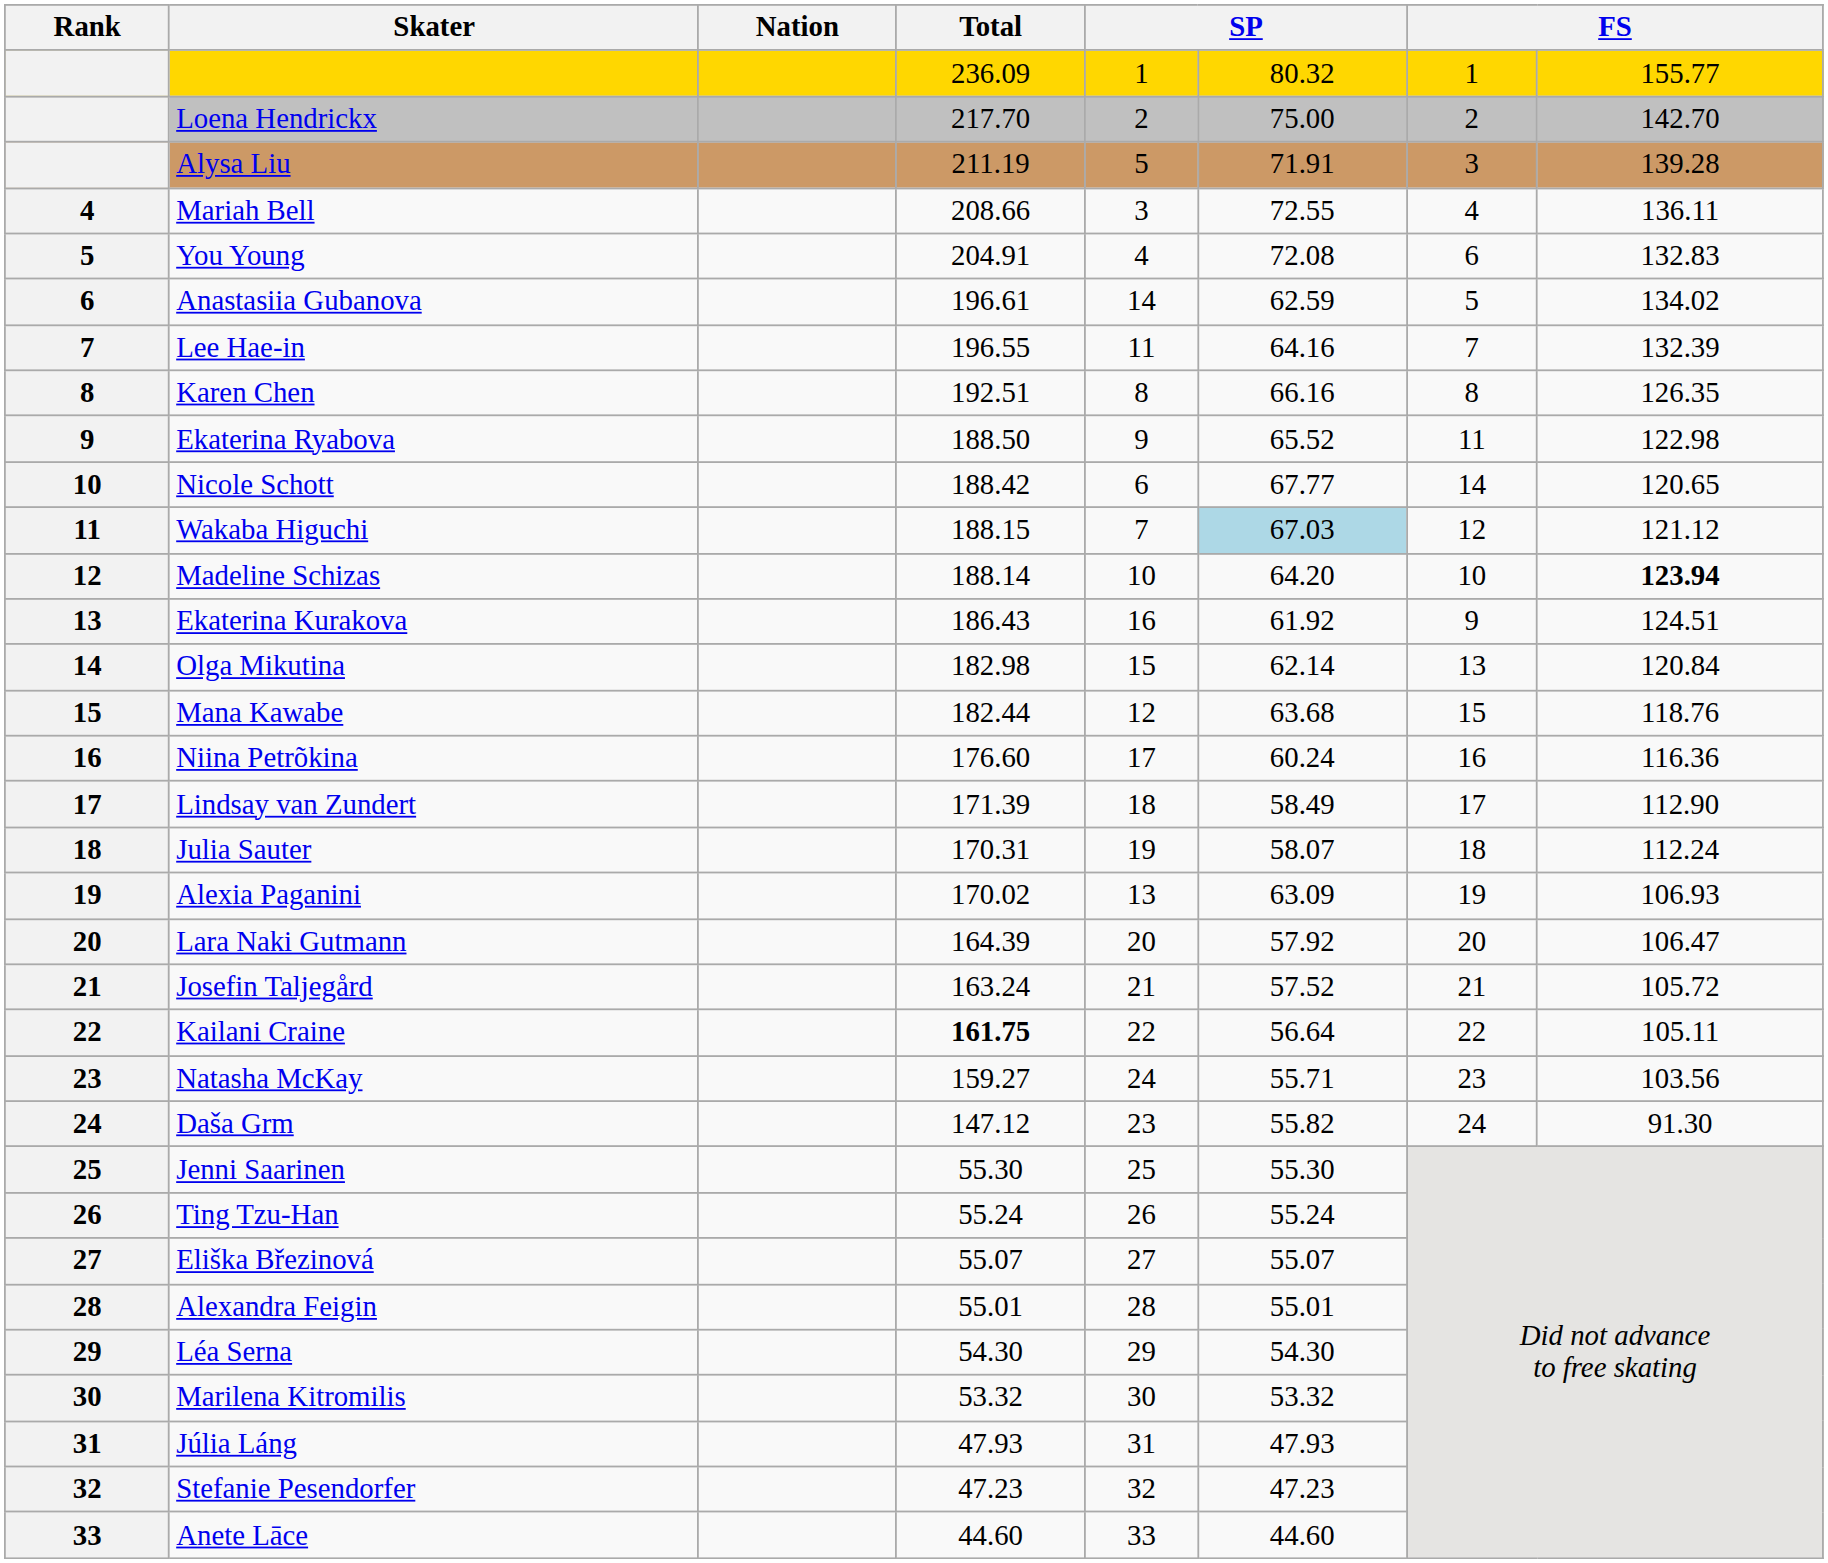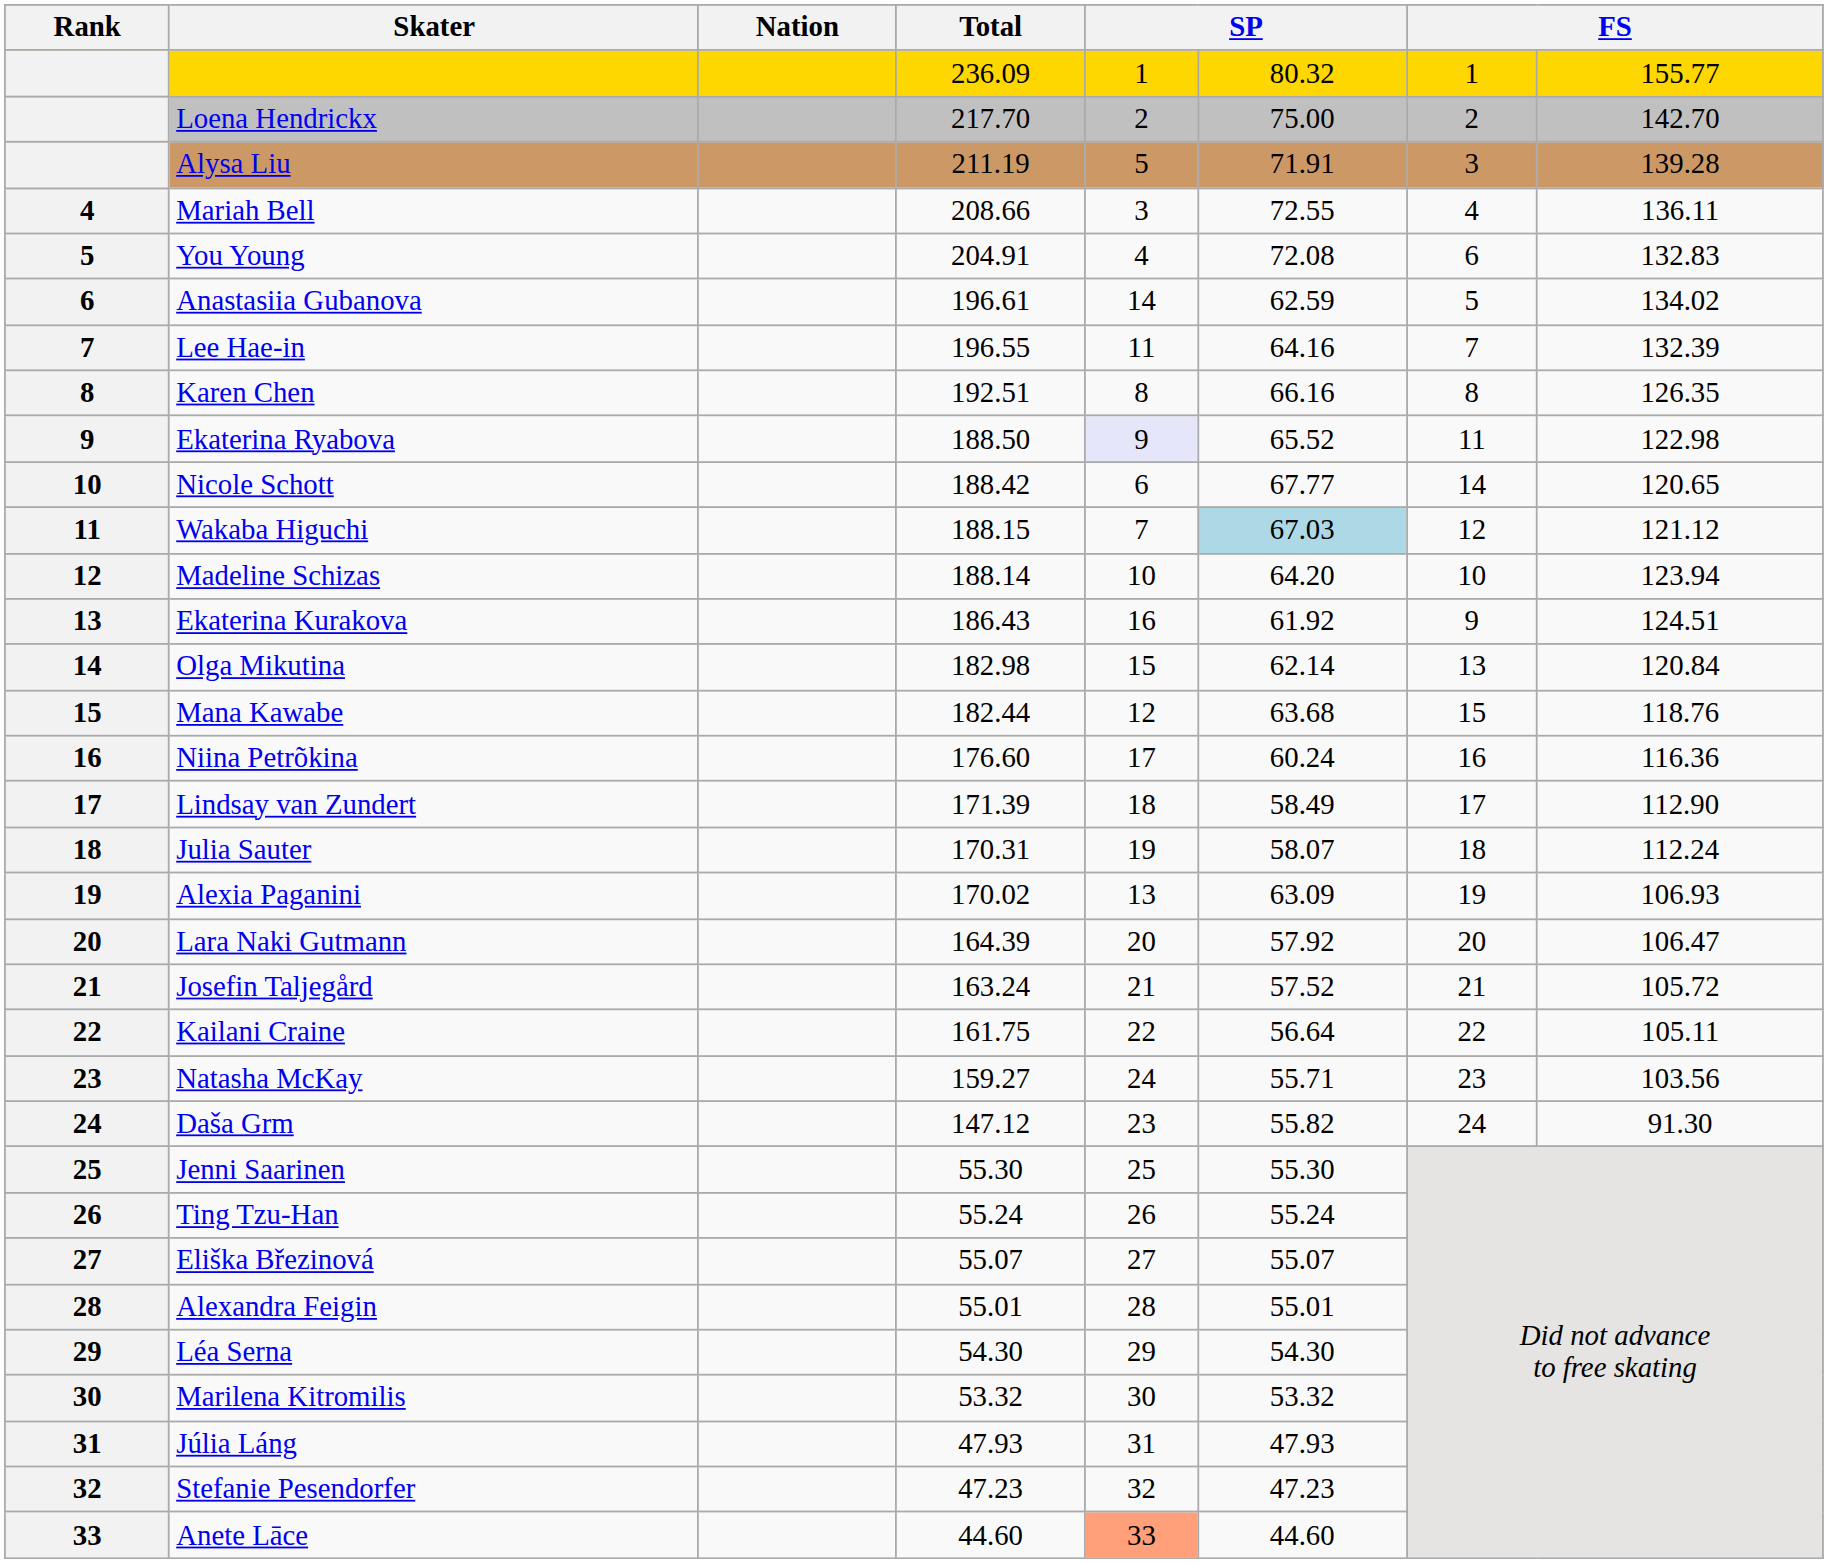(1141, 438) no background -> (1141, 438) lavender background
(1680, 575) bold -> (1680, 575) normal
(991, 1032) bold -> (991, 1032) normal
(1141, 1534) no background -> (1141, 1534) lightsalmon background
